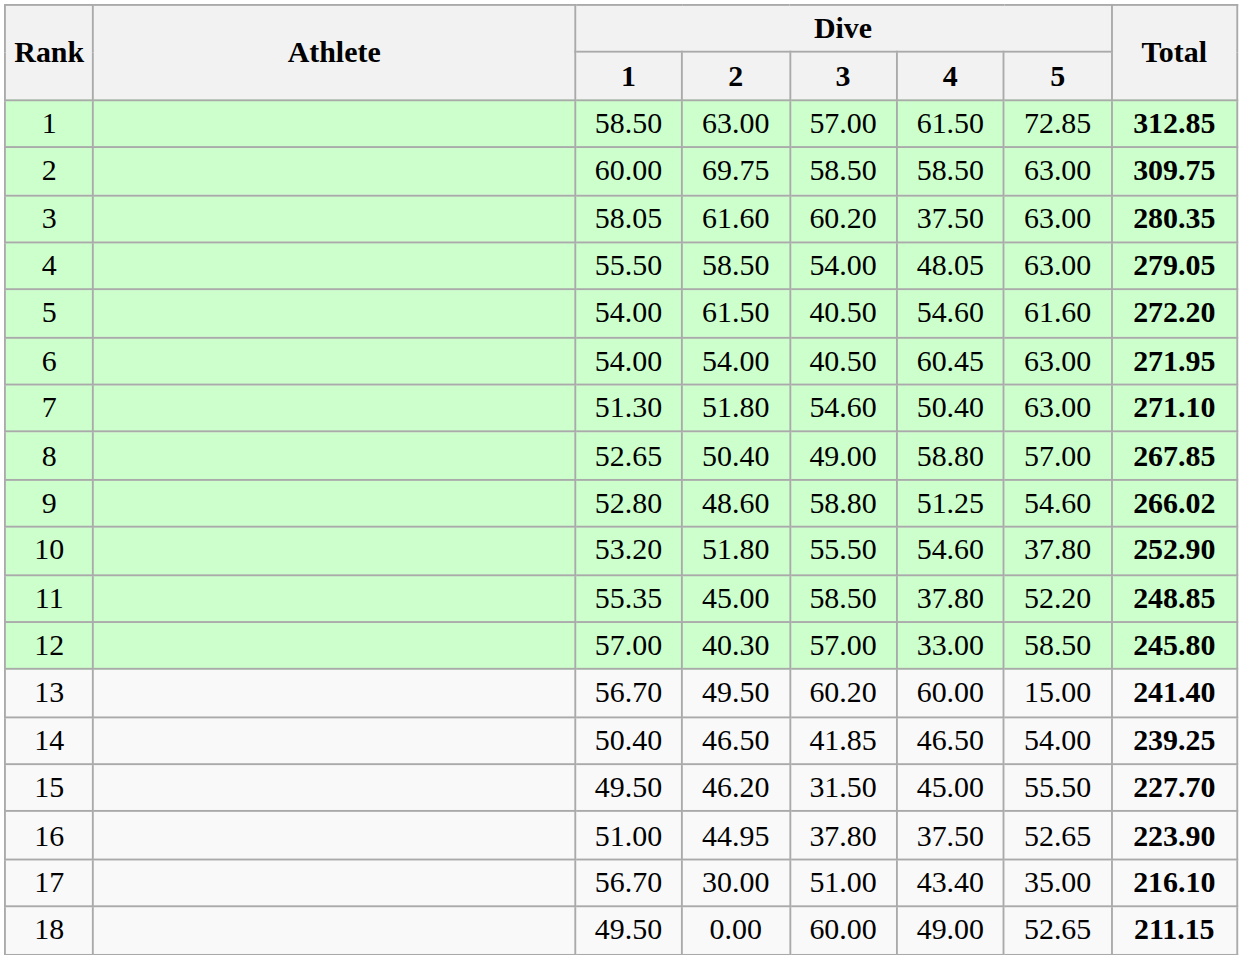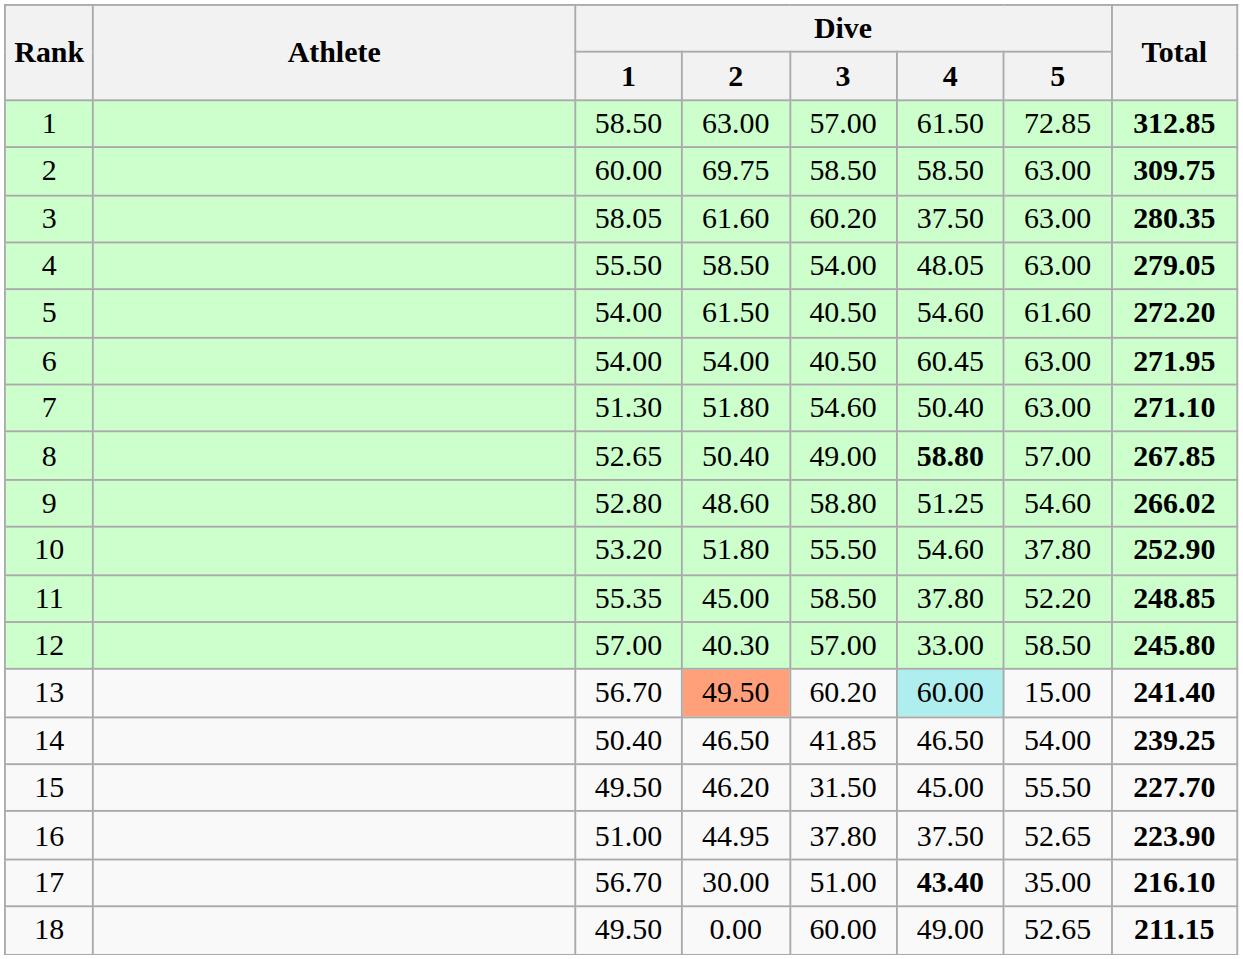(950, 455) normal -> (950, 455) bold
(736, 692) no background -> (736, 692) lightsalmon background
(950, 692) no background -> (950, 692) paleturquoise background
(950, 882) normal -> (950, 882) bold
